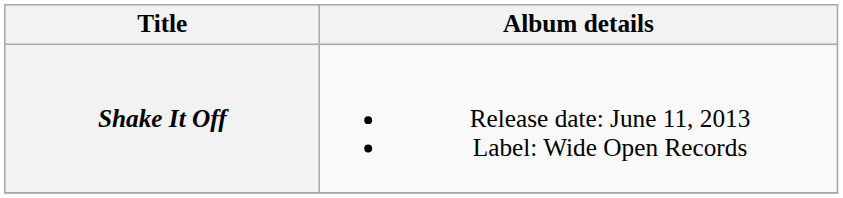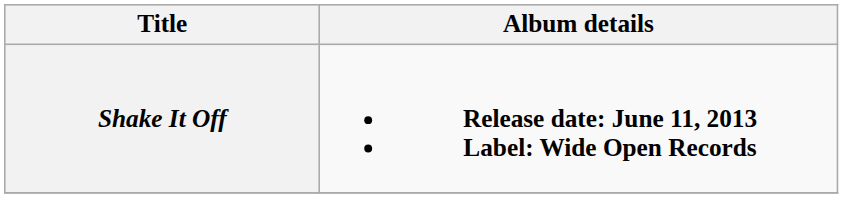(578, 133) normal -> (578, 133) bold
